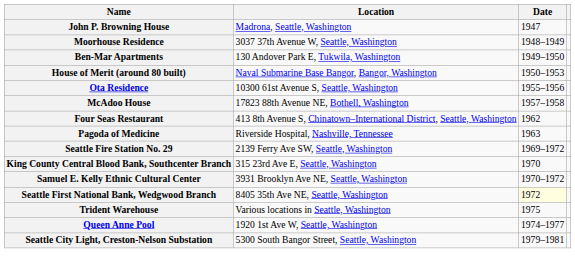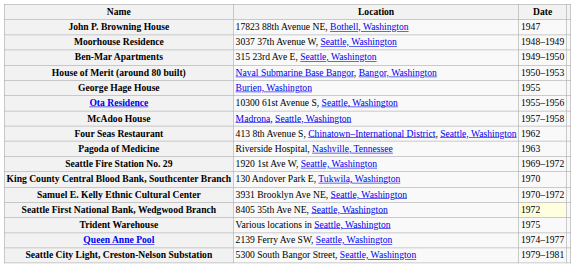(294, 27) Madrona, Seattle, Washington -> (322, 27) 17823 88th Avenue NE, Bothell, Washington
(318, 57) 130 Andover Park E, Tukwila, Washington -> (306, 57) 315 23rd Ave E, Seattle, Washington
+ row: (119, 88)
(322, 103) 17823 88th Avenue NE, Bothell, Washington -> (294, 118) Madrona, Seattle, Washington
(314, 149) 2139 Ferry Ave SW, Seattle, Washington -> (306, 164) 1920 1st Ave W, Seattle, Washington
(306, 164) 315 23rd Ave E, Seattle, Washington -> (318, 179) 130 Andover Park E, Tukwila, Washington
(306, 225) 1920 1st Ave W, Seattle, Washington -> (314, 240) 2139 Ferry Ave SW, Seattle, Washington
